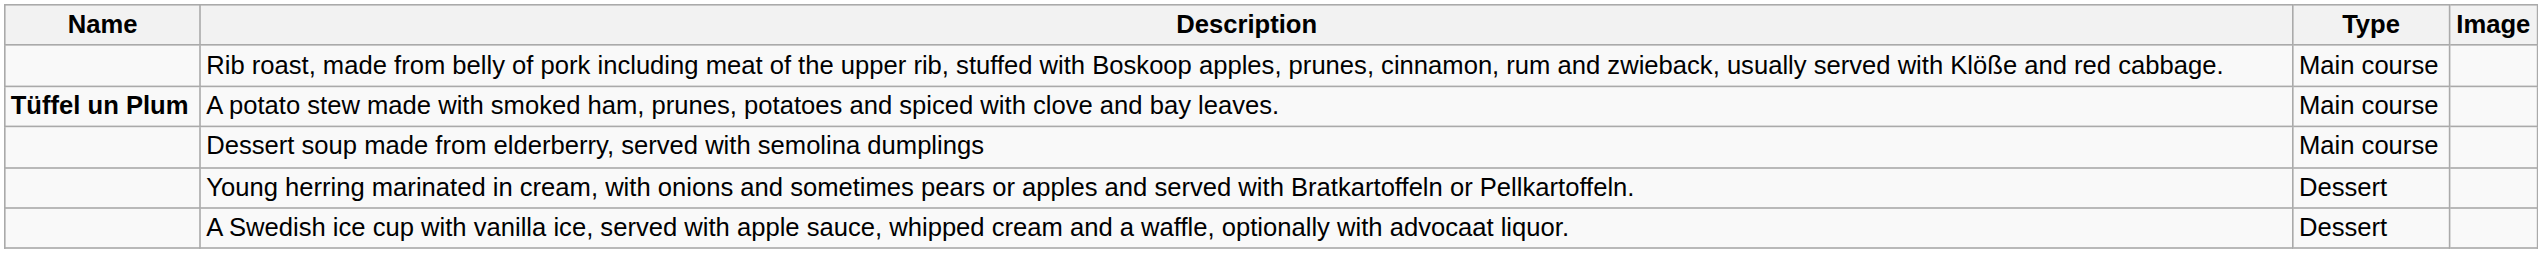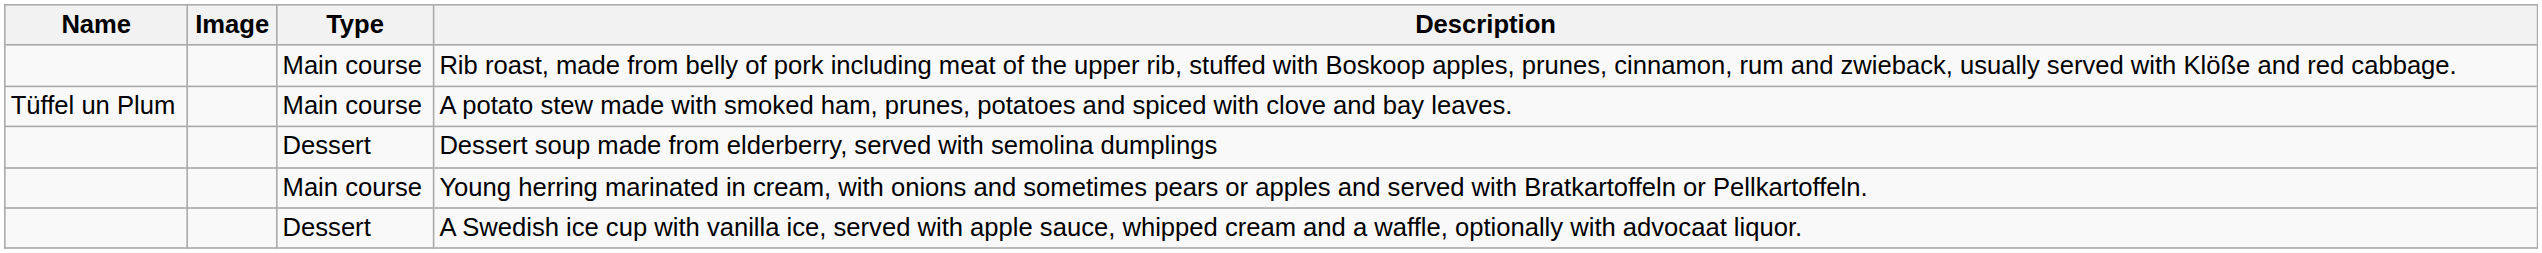columns swapped: (2493, 24) <-> (1247, 24)
(100, 106) bold -> (93, 106) normal
(2369, 146) Main course -> (327, 146) Dessert
(2343, 187) Dessert -> (352, 187) Main course
